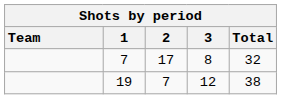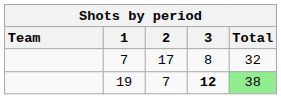(208, 82) normal -> (208, 82) bold
(253, 82) no background -> (253, 82) lightgreen background
